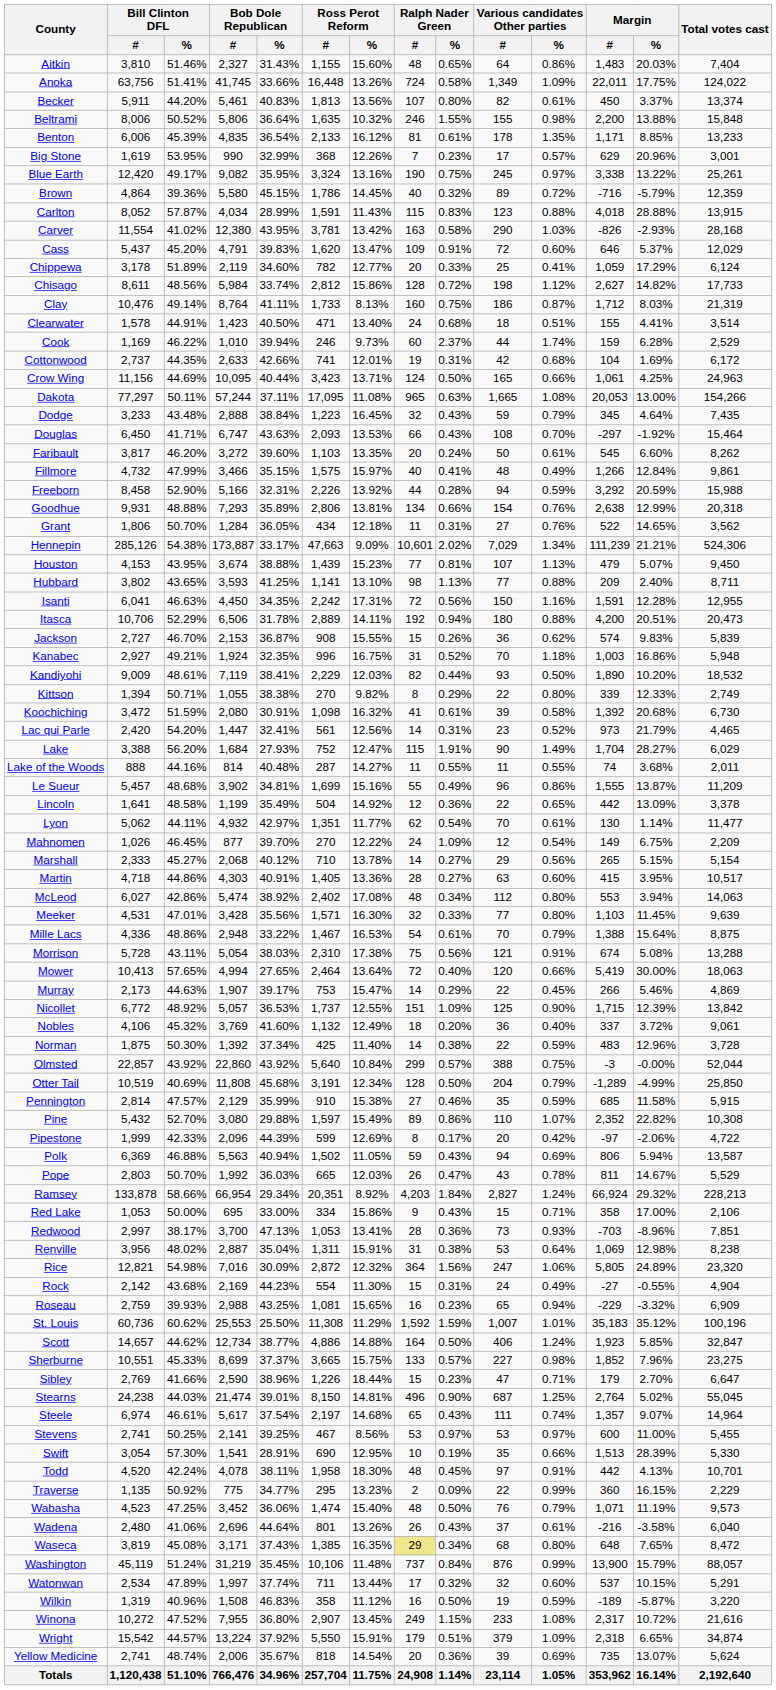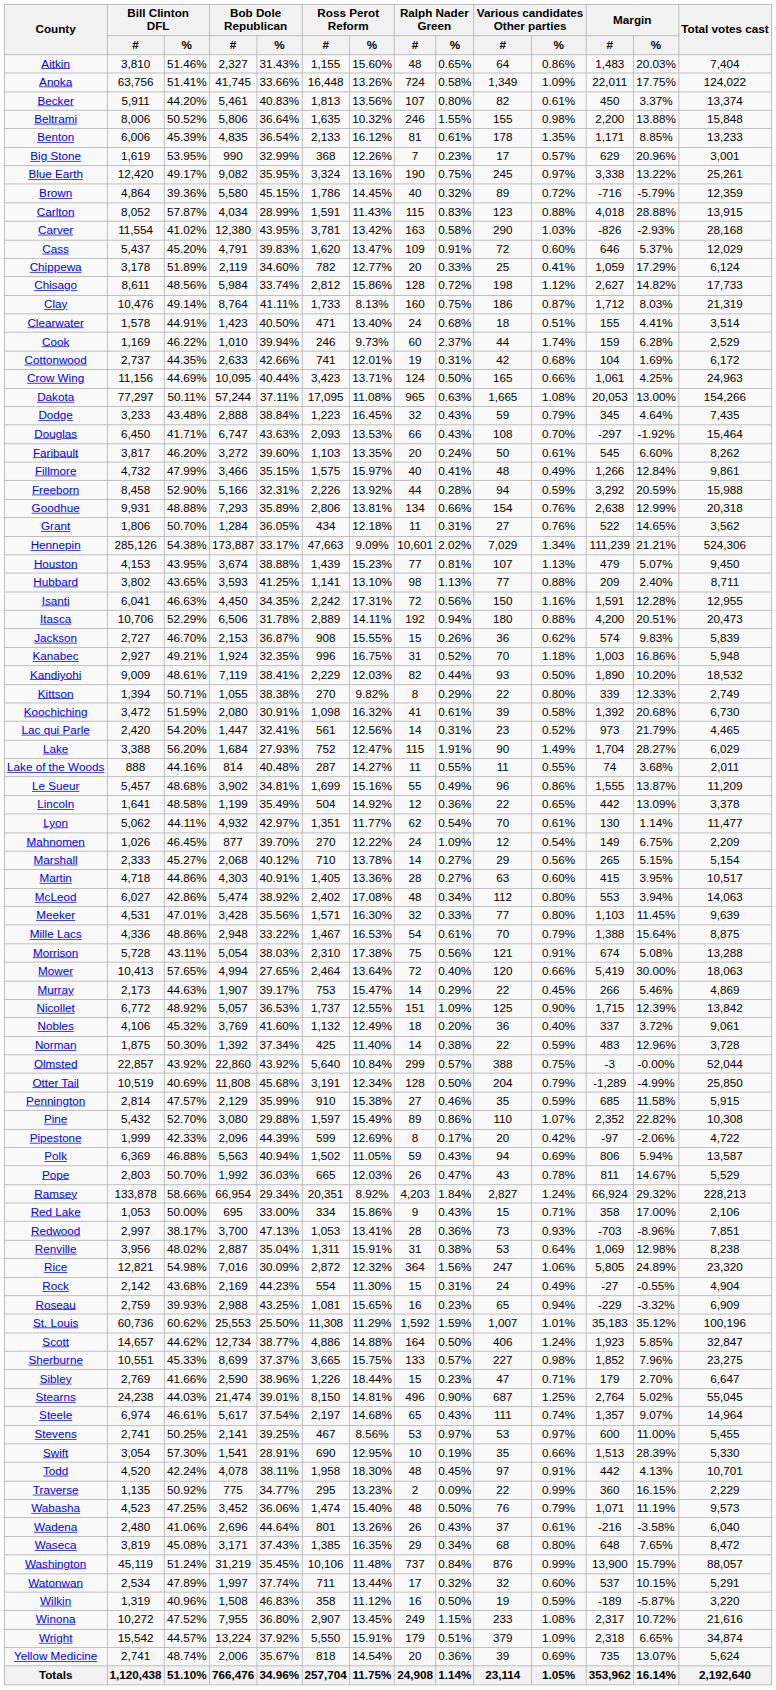(415, 1545) khaki background -> (415, 1545) no background
